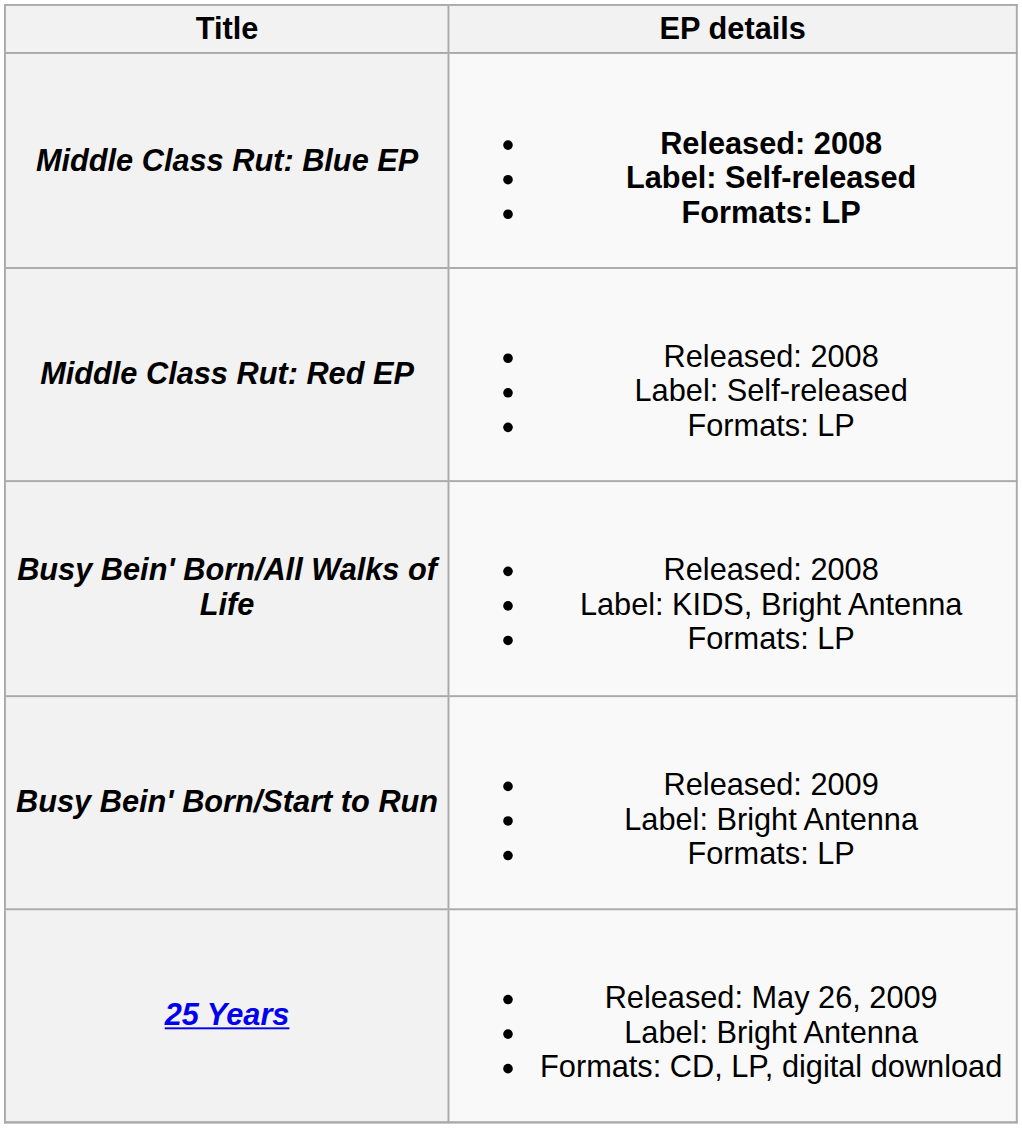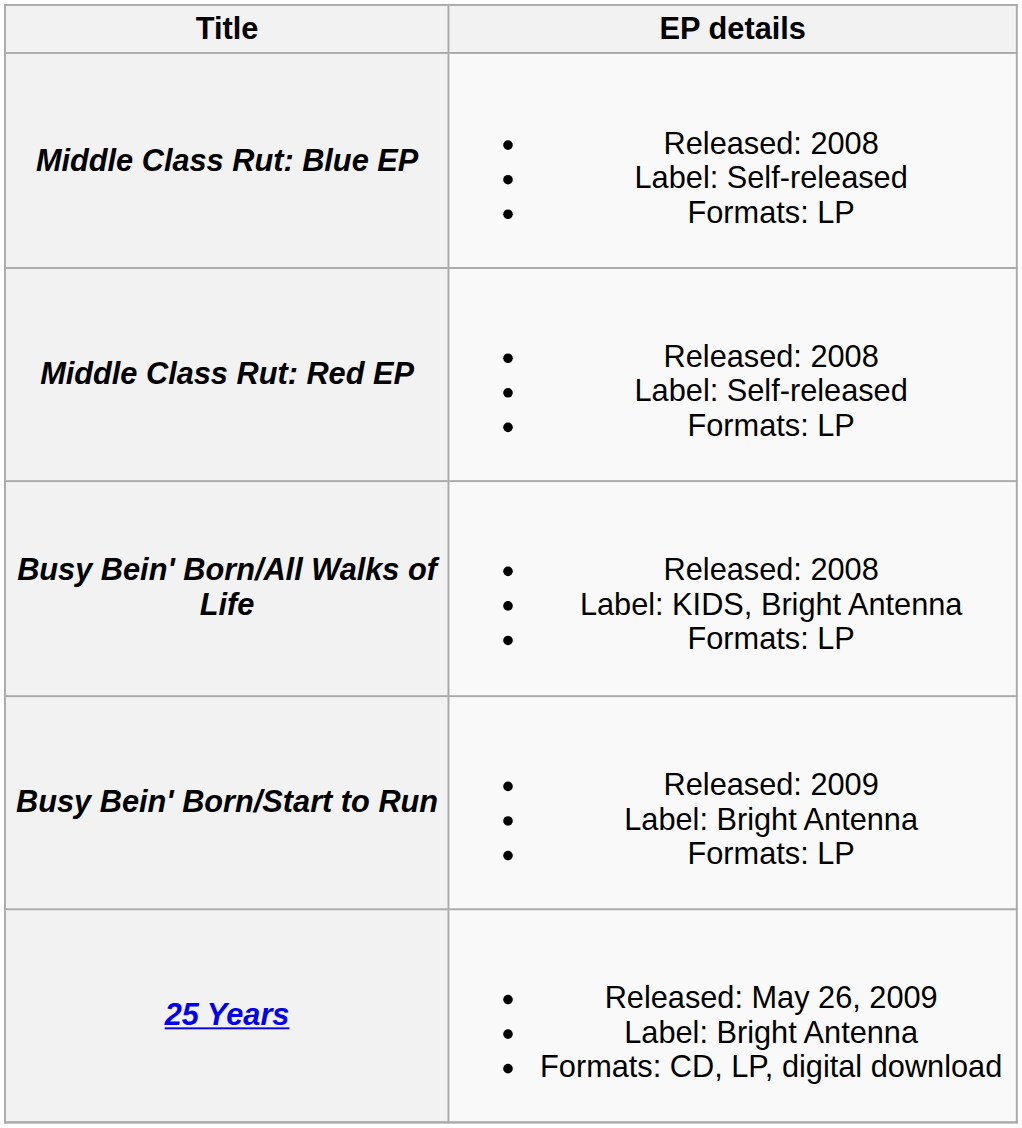(733, 178) bold -> (733, 178) normal
